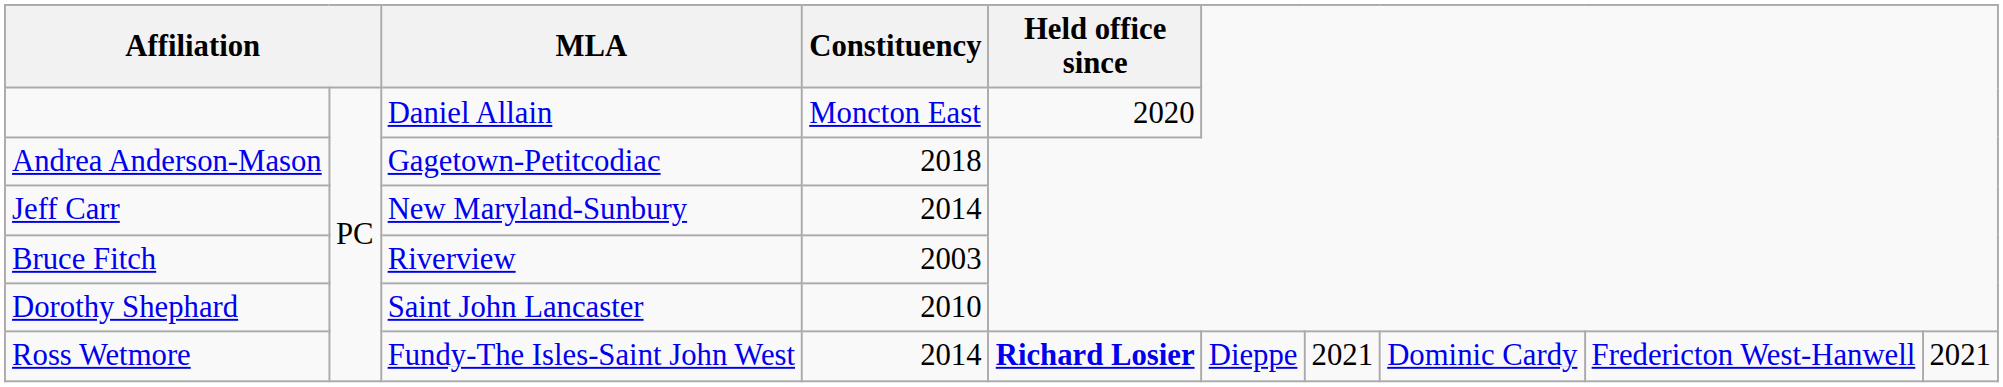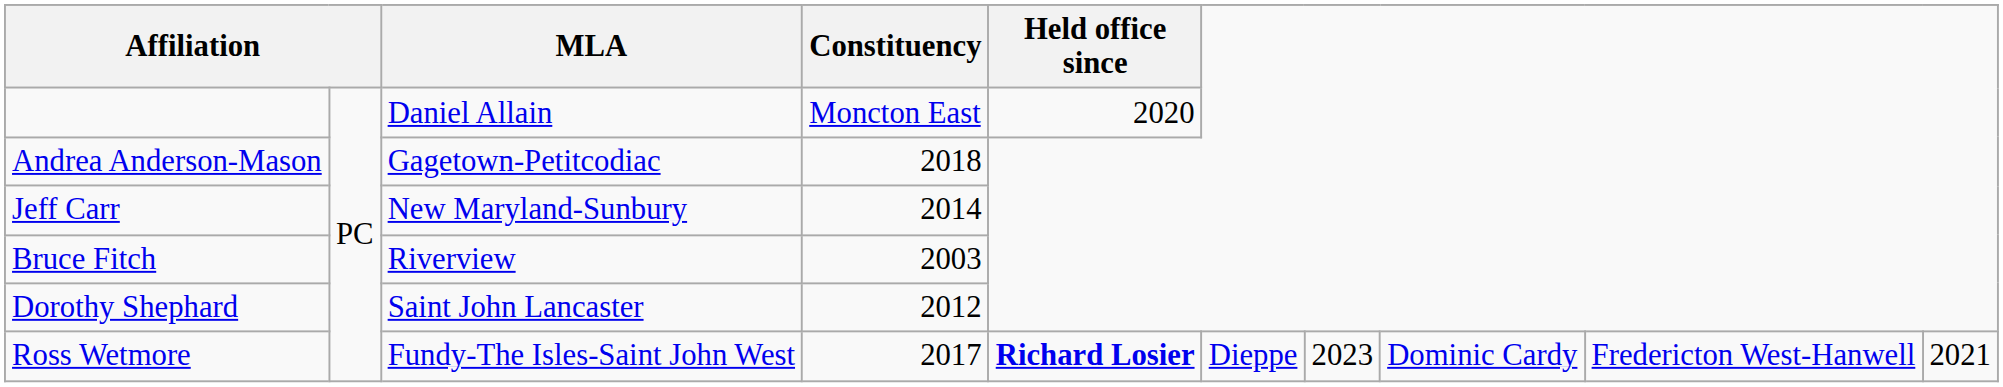(951, 307) 2010 -> (951, 307) 2012
(951, 355) 2014 -> (951, 355) 2017
(1342, 355) 2021 -> (1342, 355) 2023
